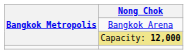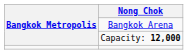(141, 38) khaki background -> (141, 38) no background
